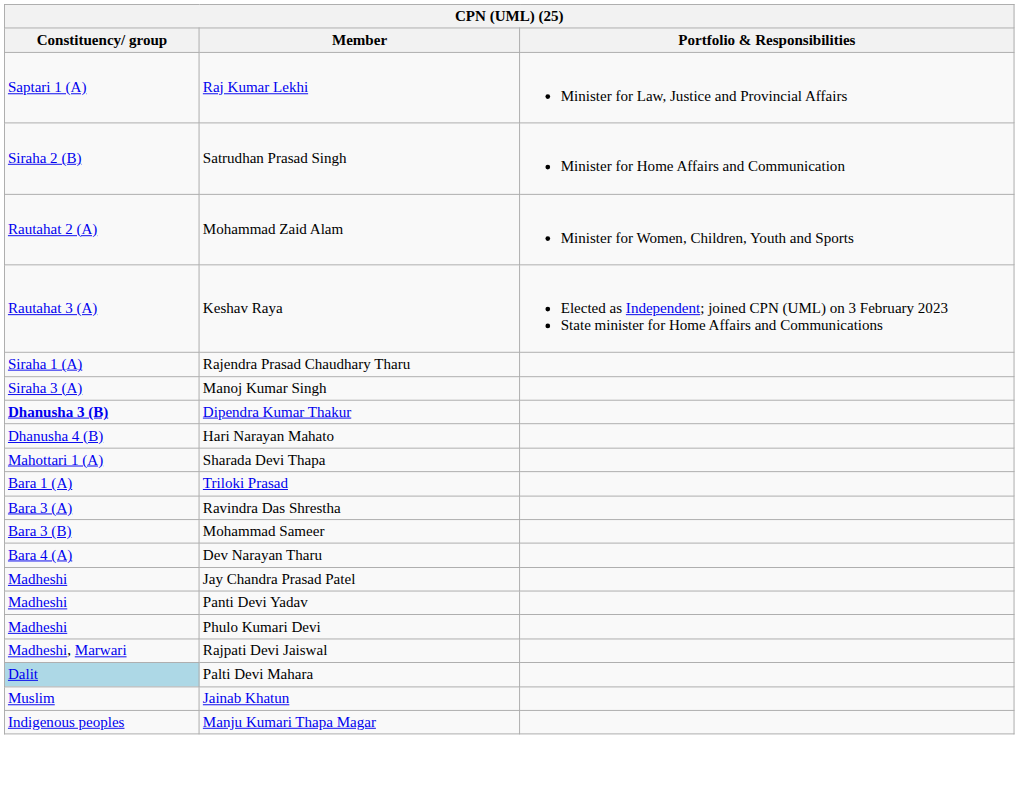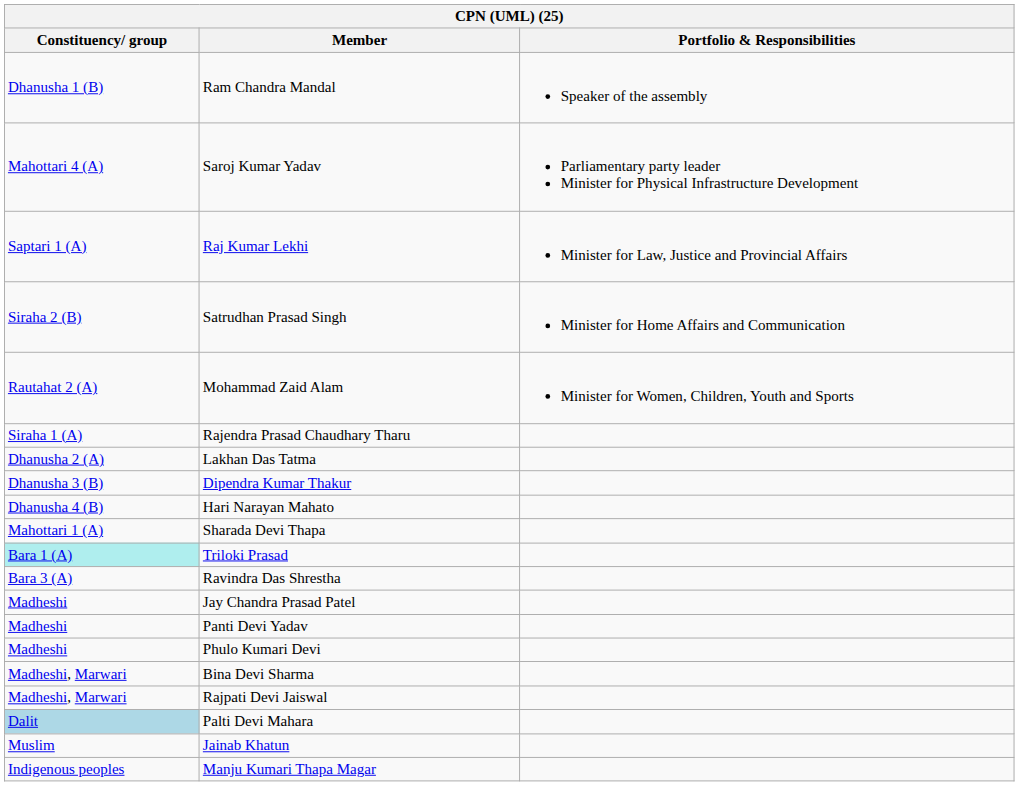+ row: (269, 87)
+ row: (262, 166)
- row: (243, 308)
- row: (265, 388)
+ row: (259, 459)
(58, 412) bold -> (56, 483) normal
(40, 483) no background -> (40, 554) paleturquoise background
- row: (264, 531)
- row: (262, 555)
+ row: (258, 673)
